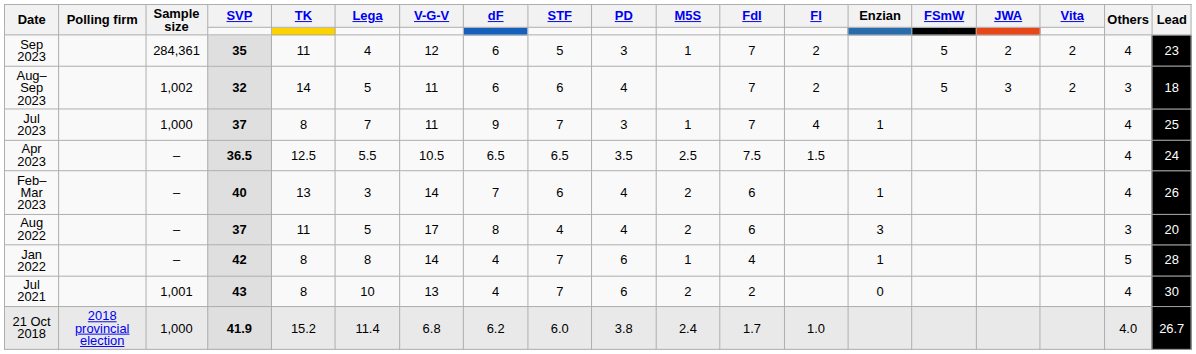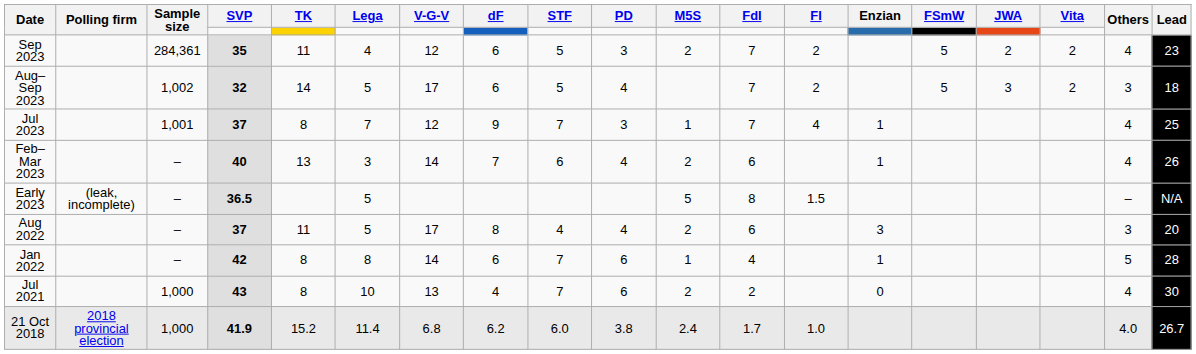(688, 50) 1 -> (688, 50) 2
(432, 87) 11 -> (432, 87) 17
(560, 87) 6 -> (560, 87) 5
(177, 124) 1,000 -> (177, 124) 1,001
(432, 124) 11 -> (432, 124) 12
- row: (32, 155)
+ row: (30, 198)
(496, 260) 4 -> (496, 260) 6
(177, 291) 1,001 -> (177, 291) 1,000
